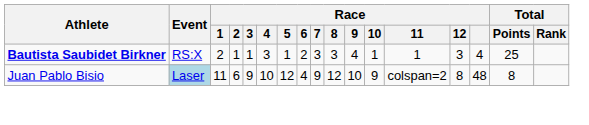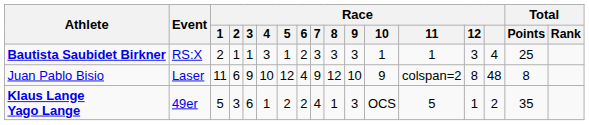(355, 55) 4 -> (355, 55) 3
(188, 75) lightblue background -> (188, 75) no background
+ row: (46, 103)
